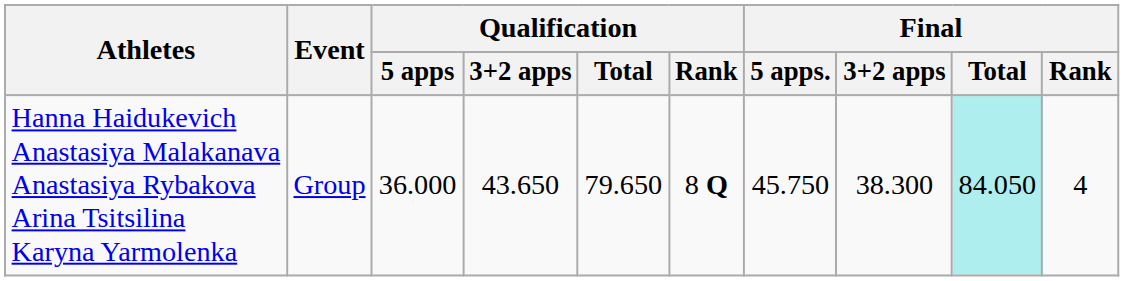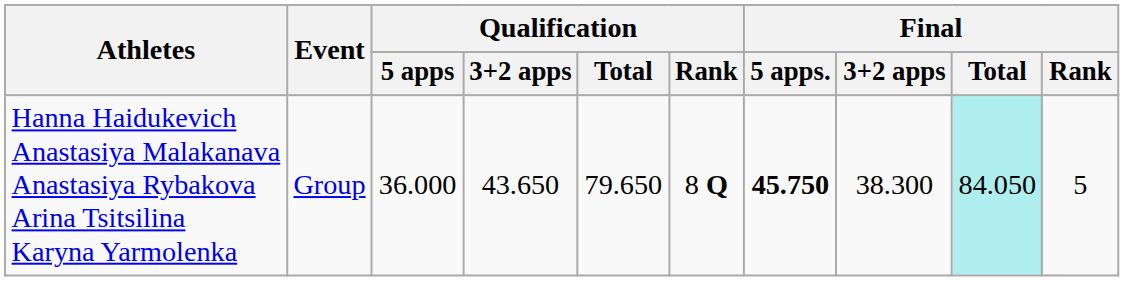(790, 185) normal -> (790, 185) bold
(1080, 185) 4 -> (1080, 185) 5
